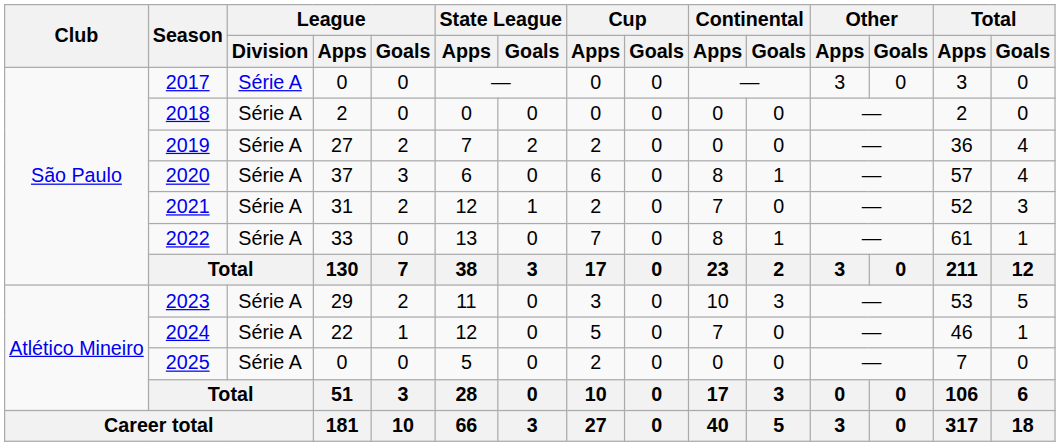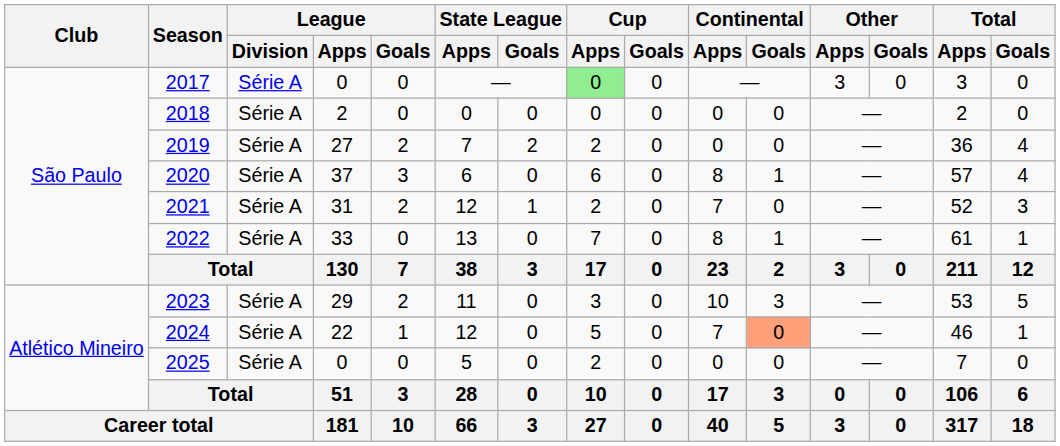(596, 82) no background -> (596, 82) lightgreen background
(779, 332) no background -> (779, 332) lightsalmon background
